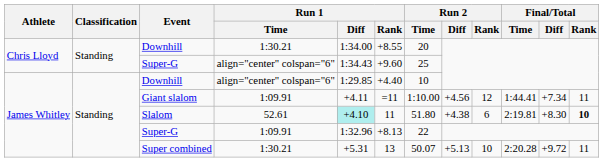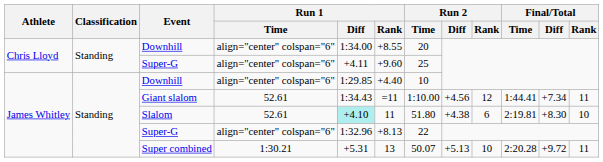(276, 47) 1:30.21 -> (276, 47) align="center" colspan="6"
(356, 64) 1:34.43 -> (356, 64) +4.11
(276, 98) 1:09.91 -> (276, 98) 52.61
(356, 98) +4.11 -> (356, 98) 1:34.43
(584, 115) bold -> (584, 115) normal
(276, 132) 1:09.91 -> (276, 132) align="center" colspan="6"
